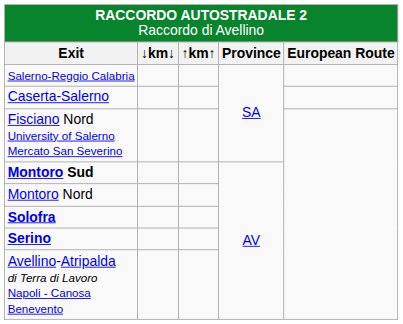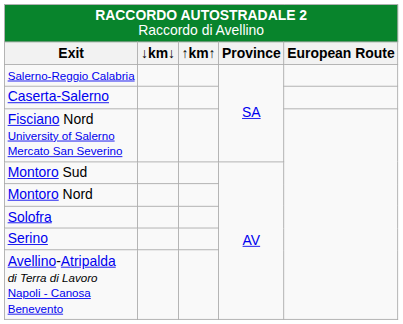(51, 172) bold -> (47, 172) normal
(32, 217) bold -> (30, 217) normal
(29, 239) bold -> (28, 239) normal
